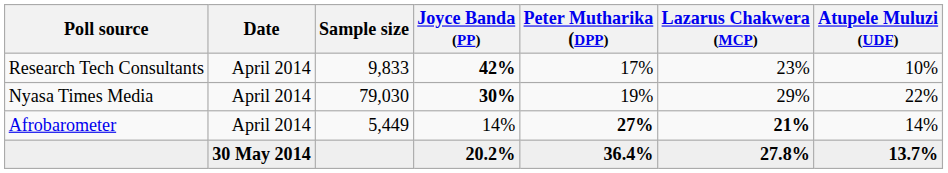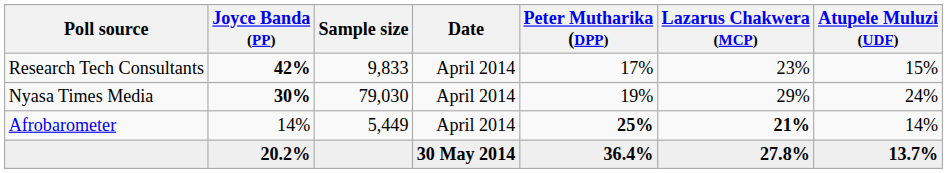columns swapped: (262, 29) <-> (466, 29)
(922, 67) 10% -> (922, 67) 15%
(922, 96) 22% -> (922, 96) 24%
(635, 125) 27% -> (635, 125) 25%
